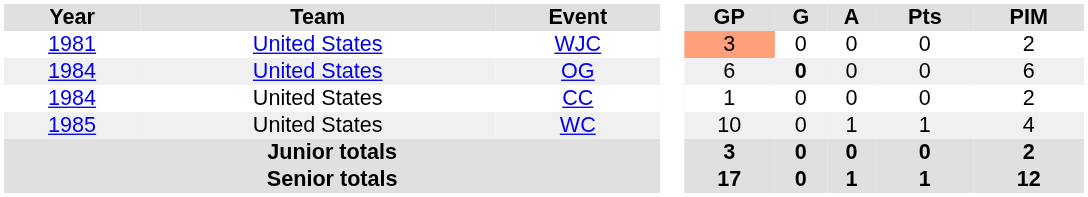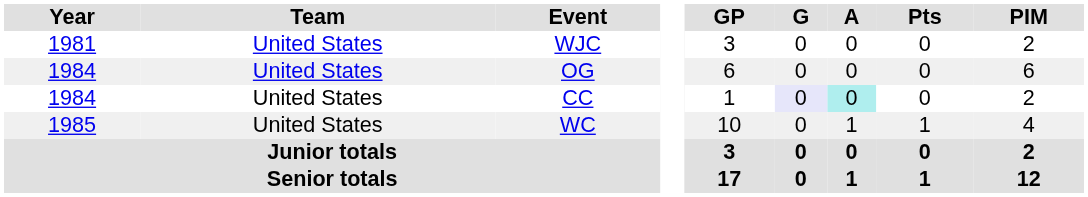(729, 44) lightsalmon background -> (729, 44) no background
(801, 71) bold -> (801, 71) normal
(801, 98) no background -> (801, 98) lavender background
(852, 98) no background -> (852, 98) paleturquoise background
